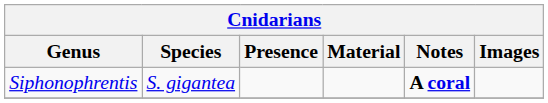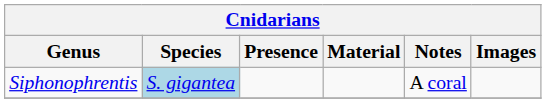(191, 82) no background -> (191, 82) lightblue background
(440, 82) bold -> (438, 82) normal
